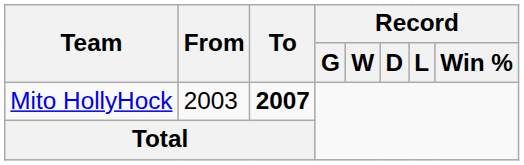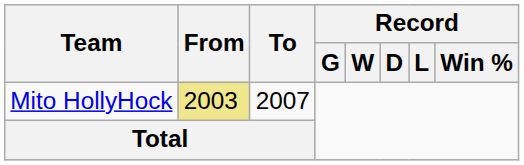(211, 100) no background -> (211, 100) khaki background
(283, 100) bold -> (283, 100) normal
